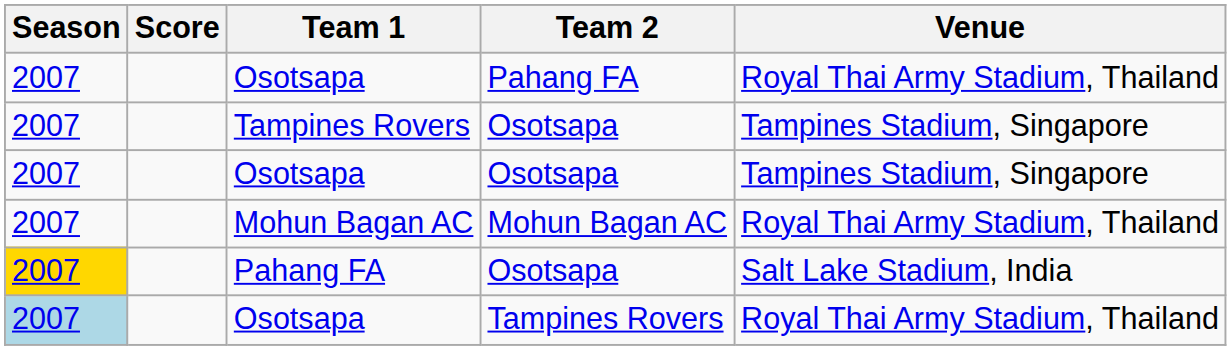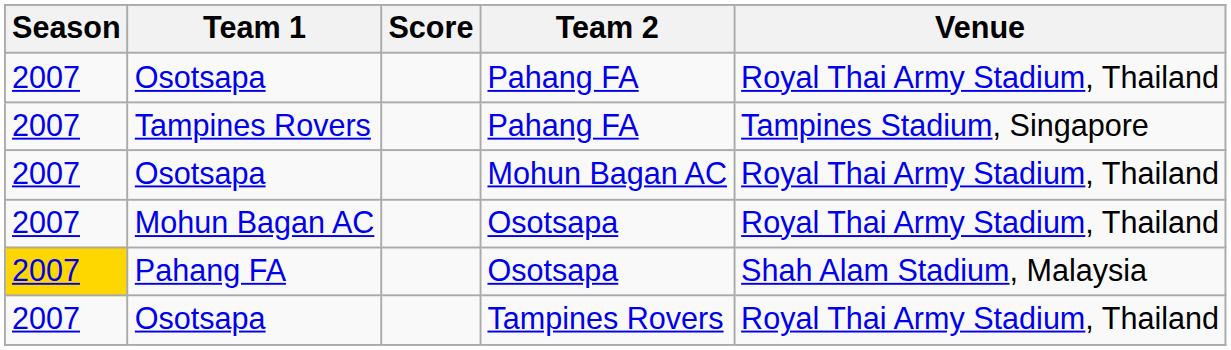columns swapped: (354, 28) <-> (177, 28)
(553, 125) Osotsapa -> (563, 125) Pahang FA
(553, 174) Osotsapa -> (607, 174) Mohun Bagan AC
(945, 174) Tampines Stadium, Singapore -> (980, 174) Royal Thai Army Stadium, Thailand
(607, 222) Mohun Bagan AC -> (553, 222) Osotsapa
(907, 271) Salt Lake Stadium, India -> (944, 271) Shah Alam Stadium, Malaysia
(46, 319) lightblue background -> (46, 319) no background
